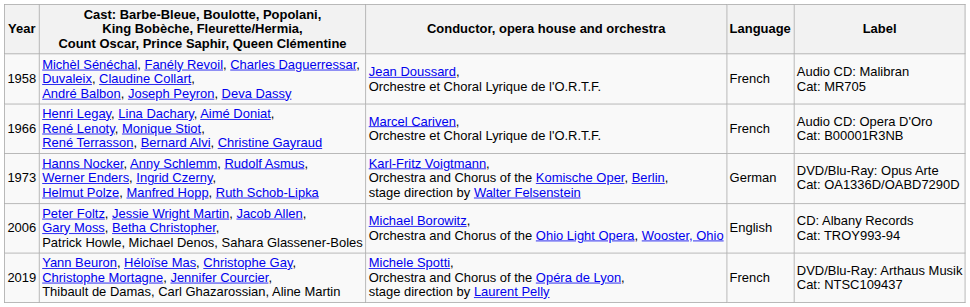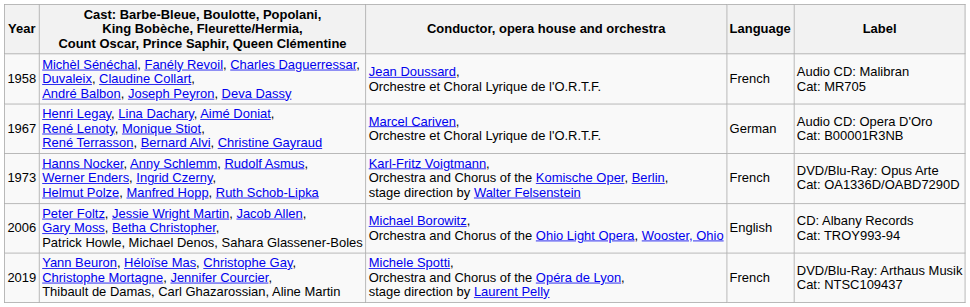(22, 128) 1966 -> (22, 128) 1967
(750, 128) French -> (753, 128) German
(753, 178) German -> (750, 178) French
